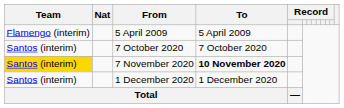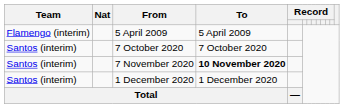(42, 64) gold background -> (42, 64) no background
